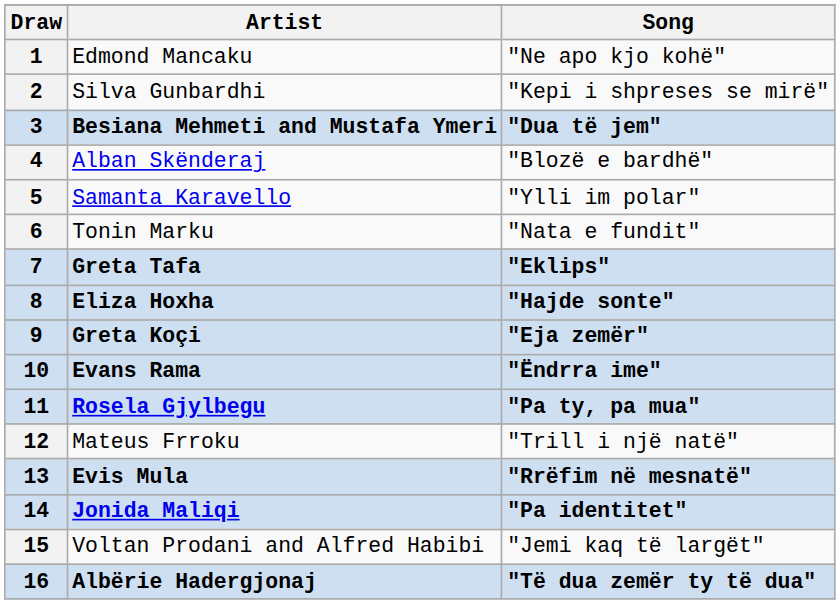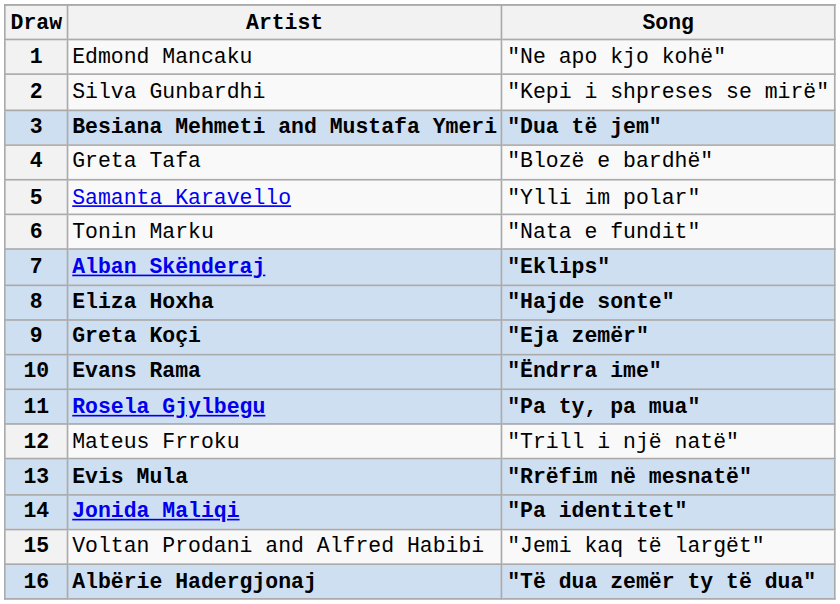(169, 162) Alban Skënderaj -> (137, 162) Greta Tafa
(137, 267) Greta Tafa -> (169, 267) Alban Skënderaj
